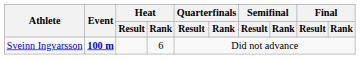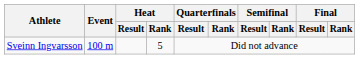(101, 46) bold -> (100, 46) normal
(161, 46) 6 -> (160, 46) 5
